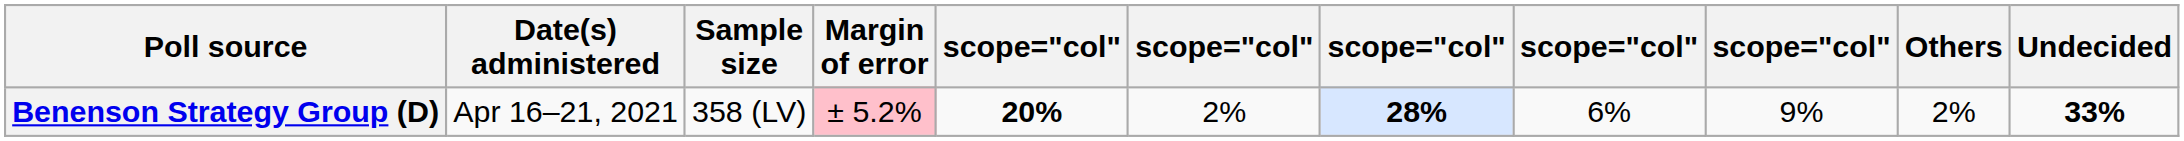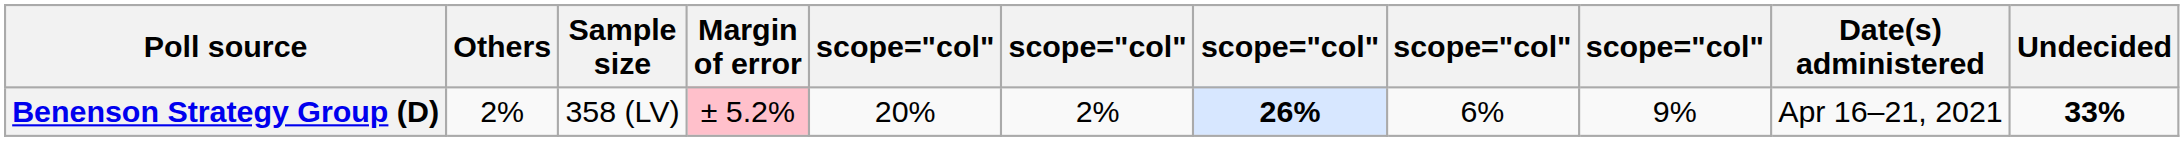columns swapped: (566, 46) <-> (1954, 46)
(1032, 111) bold -> (905, 111) normal
(1417, 111) 28% -> (1290, 111) 26%
